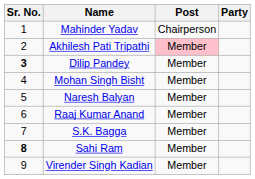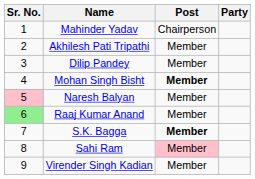(187, 47) pink background -> (187, 47) no background
(24, 64) bold -> (24, 64) normal
(187, 81) normal -> (187, 81) bold
(24, 98) no background -> (24, 98) pink background
(24, 115) no background -> (24, 115) lightgreen background
(187, 132) normal -> (187, 132) bold
(24, 149) bold -> (24, 149) normal
(187, 149) no background -> (187, 149) pink background
